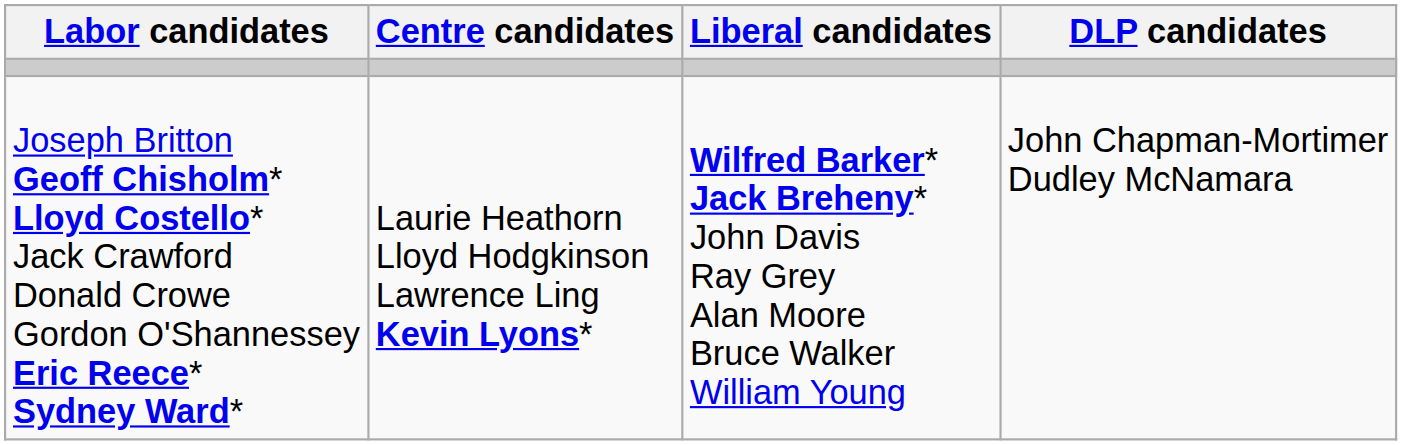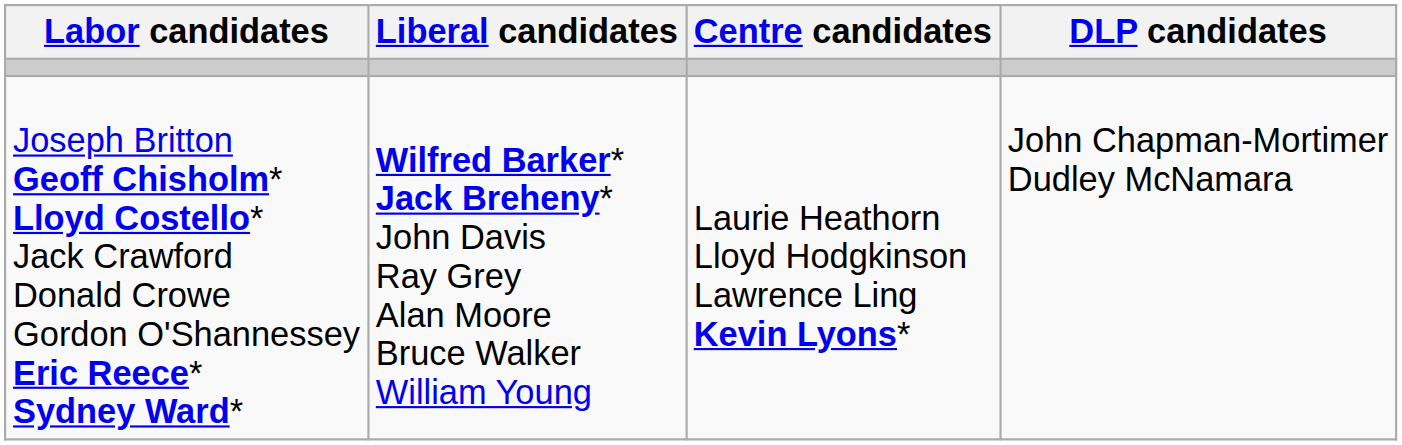columns swapped: (841, 31) <-> (525, 31)
